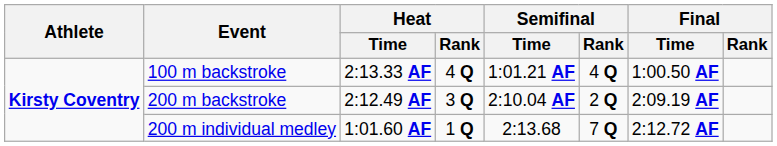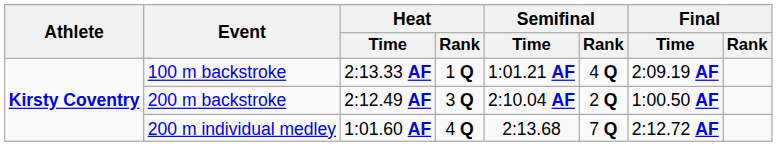(460, 73) 4 Q -> (460, 73) 1 Q
(675, 73) 1:00.50 AF -> (675, 73) 2:09.19 AF
(675, 101) 2:09.19 AF -> (675, 101) 1:00.50 AF
(460, 128) 1 Q -> (460, 128) 4 Q
